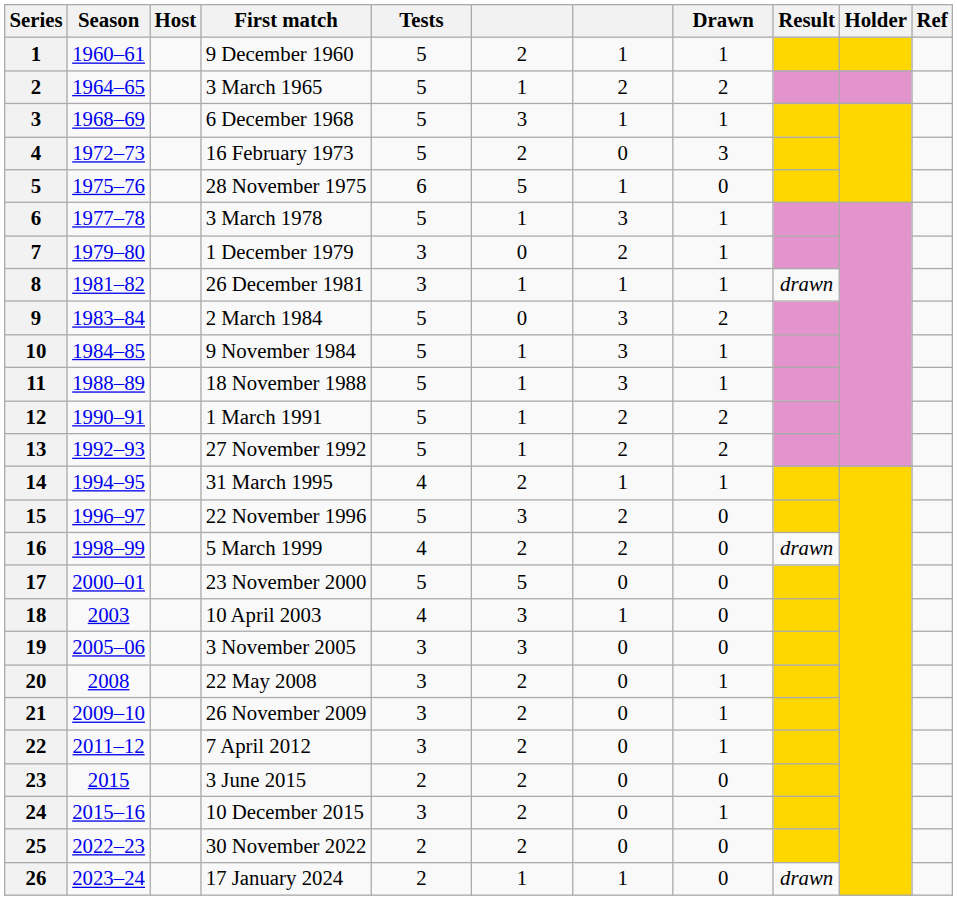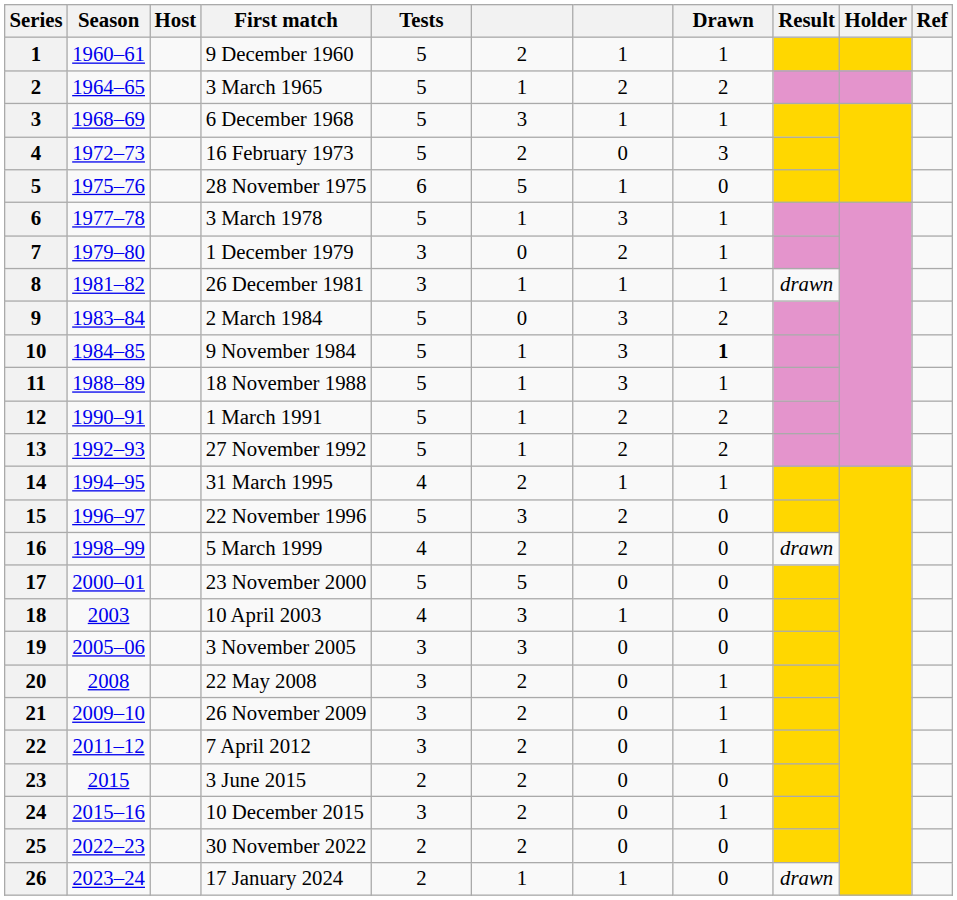(723, 350) normal -> (723, 350) bold
